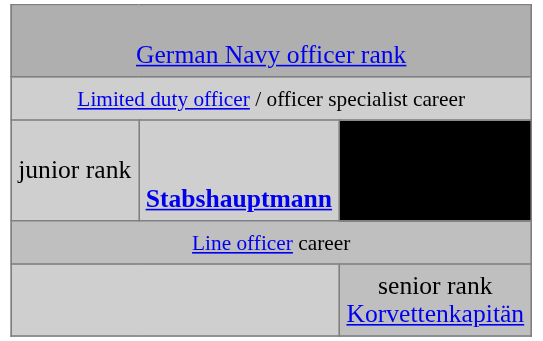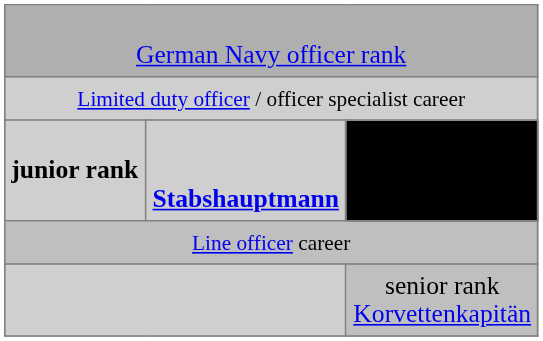(75, 170) normal -> (75, 170) bold
